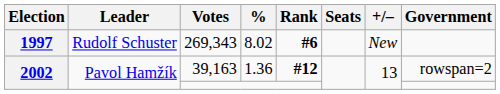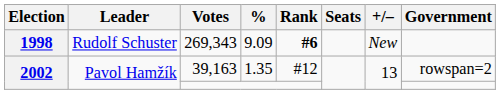(37, 42) 1997 -> (37, 42) 1998
(258, 42) 8.02 -> (258, 42) 9.09
(258, 68) 1.36 -> (258, 68) 1.35
(306, 68) bold -> (306, 68) normal
